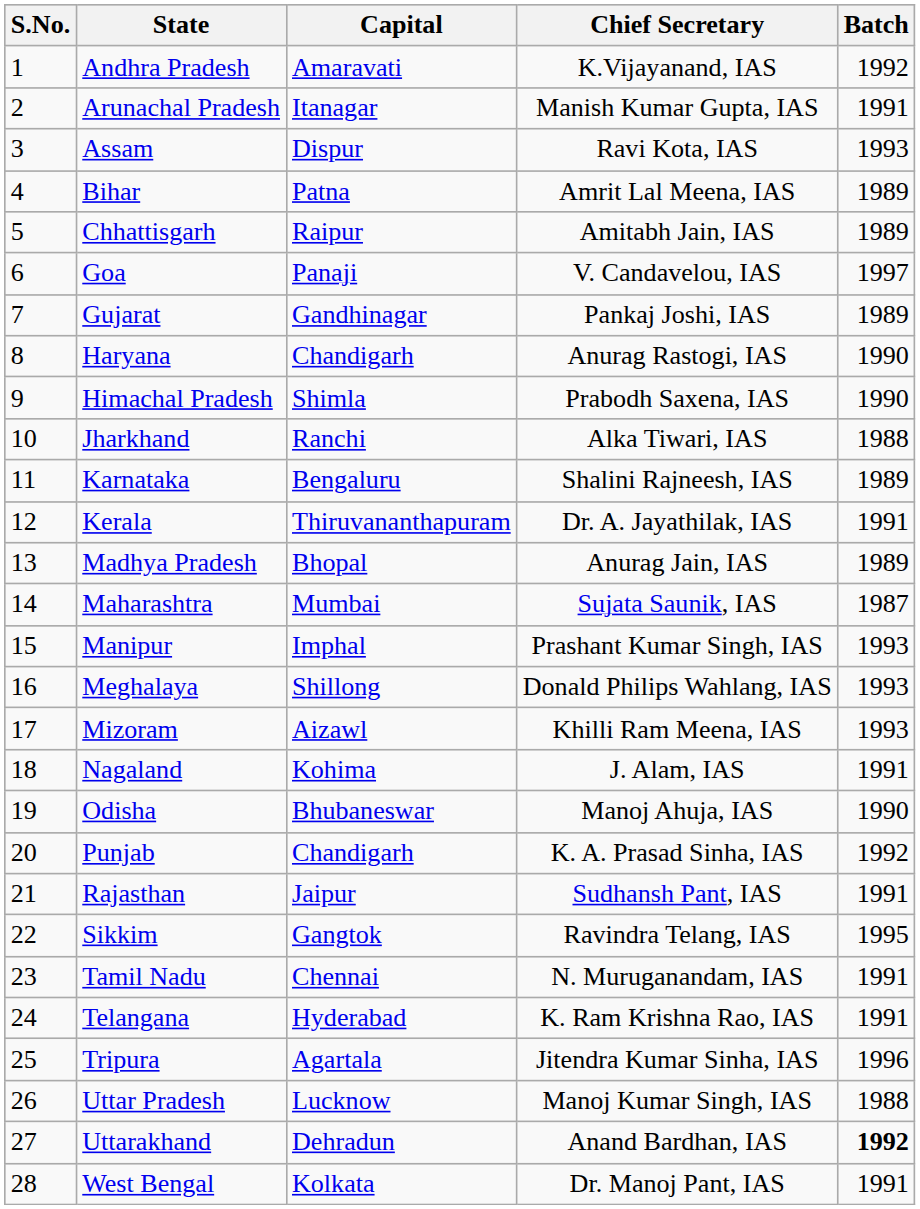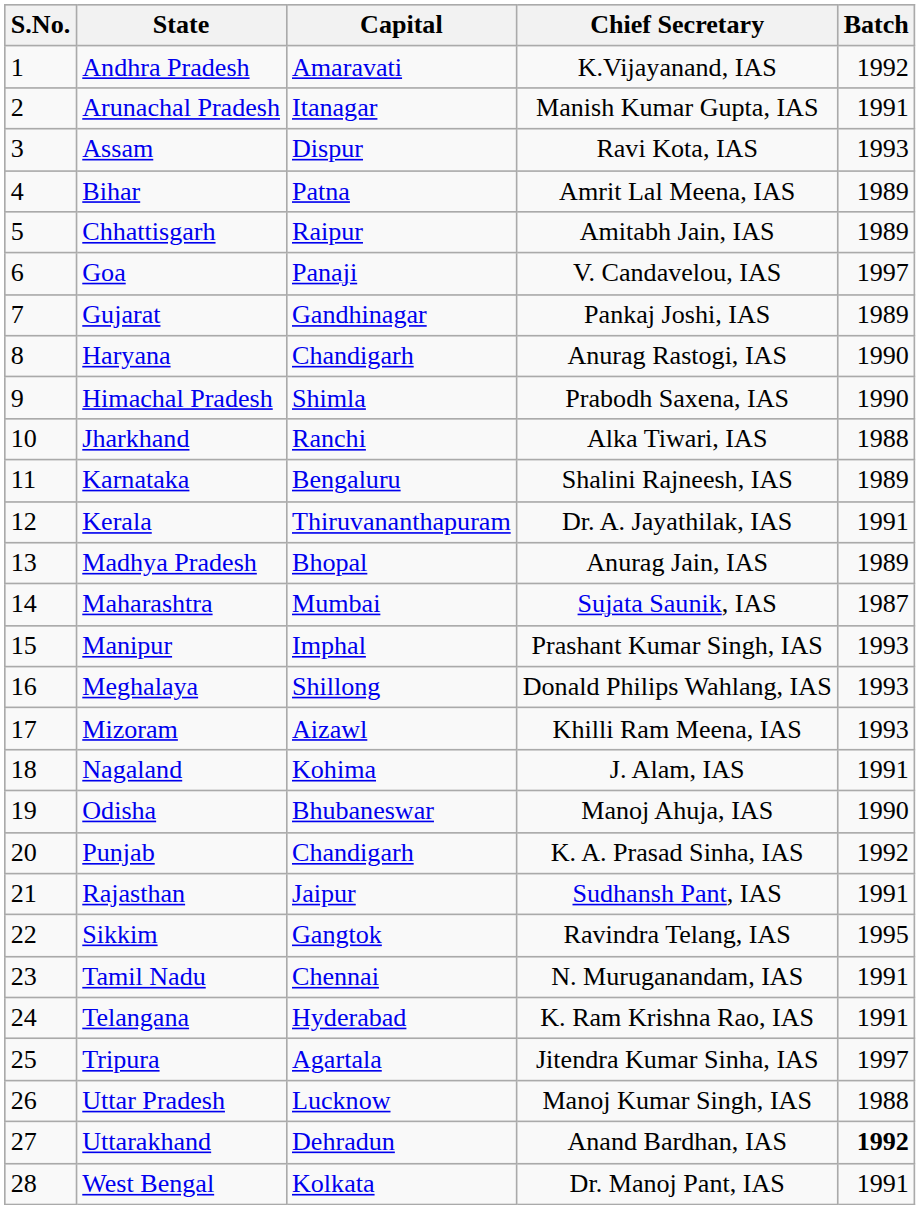(883, 1059) 1996 -> (883, 1059) 1997
